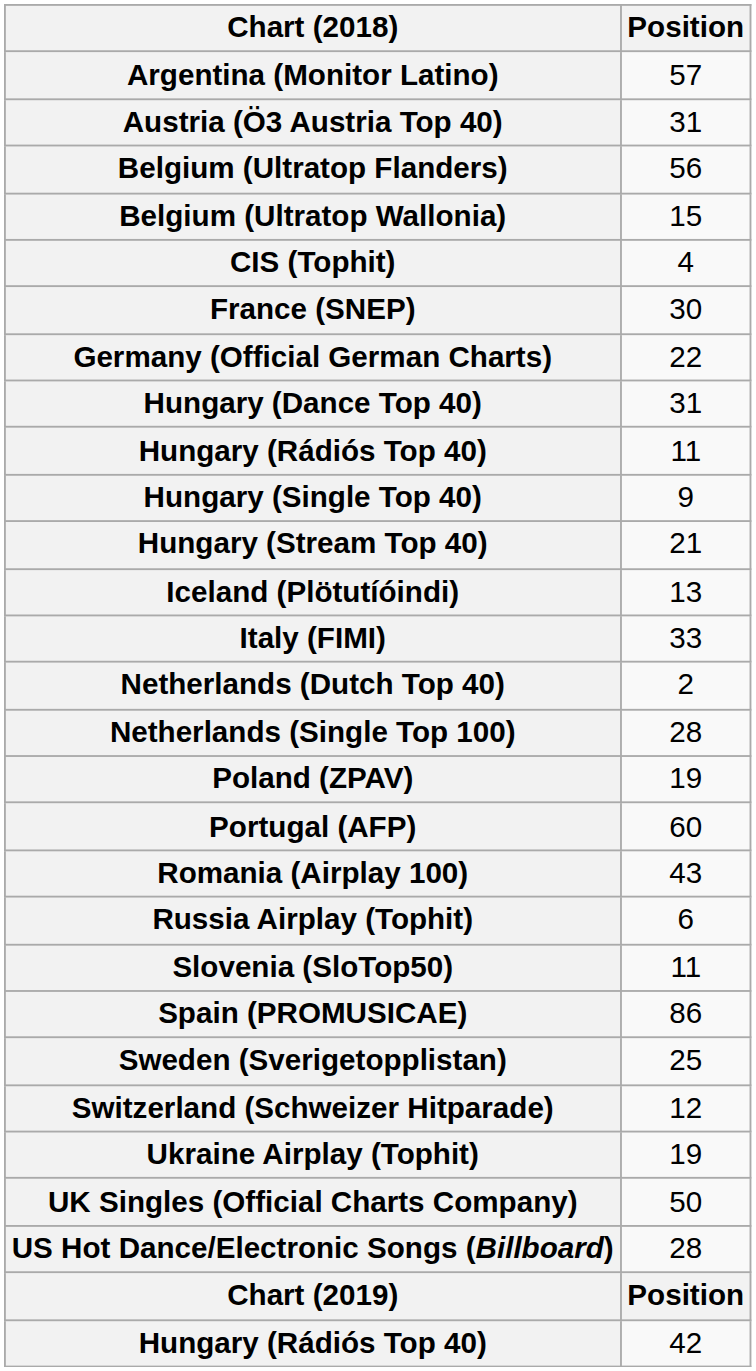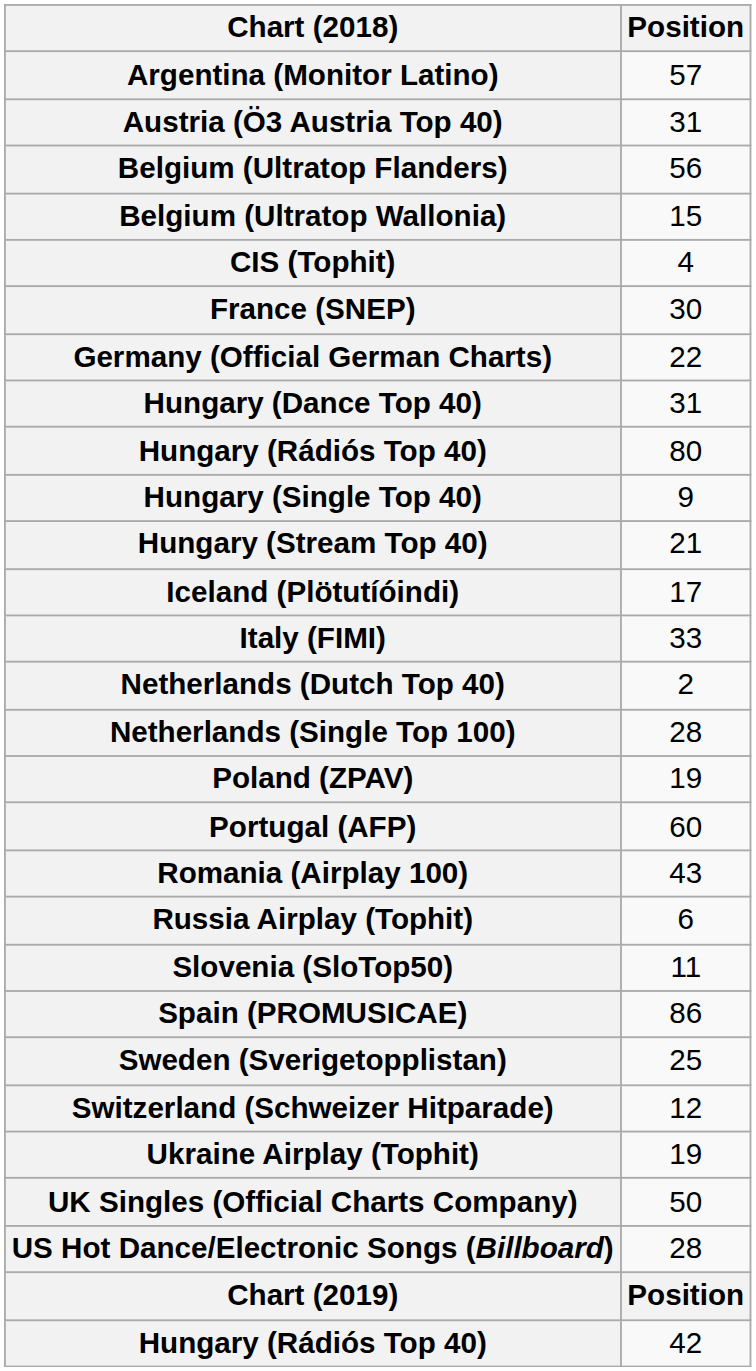(686, 450) 11 -> (686, 450) 80
(686, 591) 13 -> (686, 591) 17
